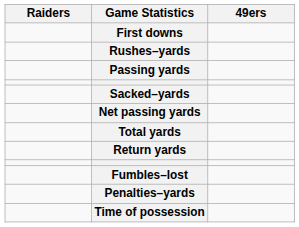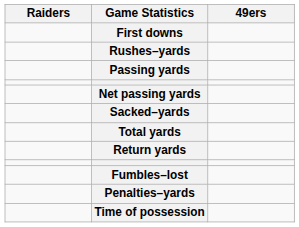rows swapped: (48, 94) <-> (48, 113)
